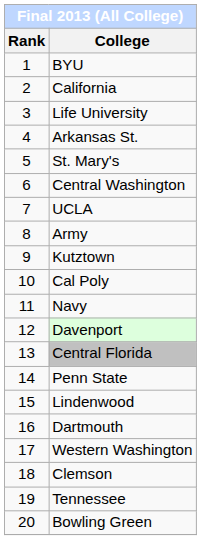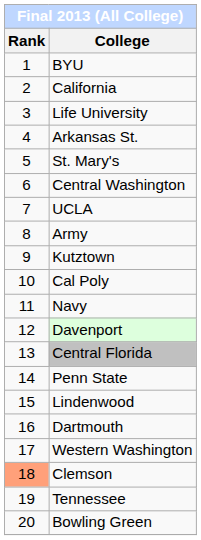(27, 474) no background -> (27, 474) lightsalmon background
